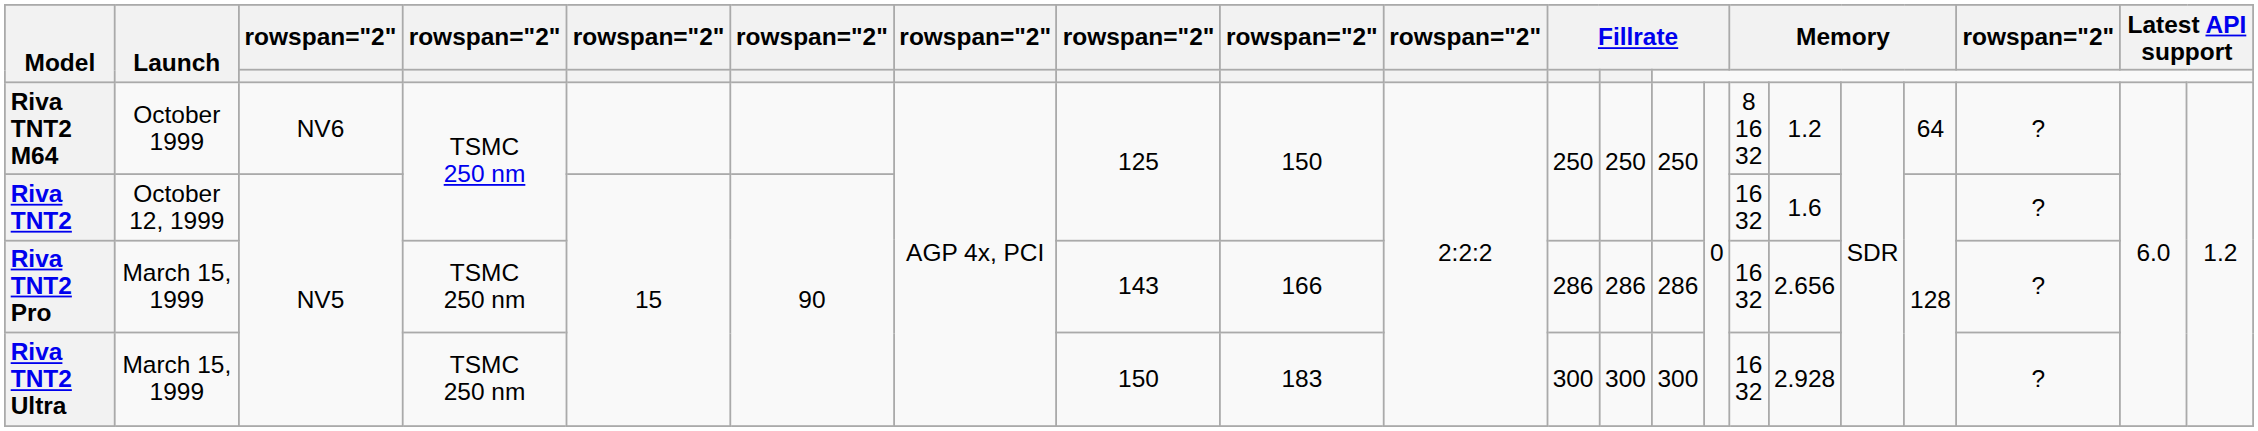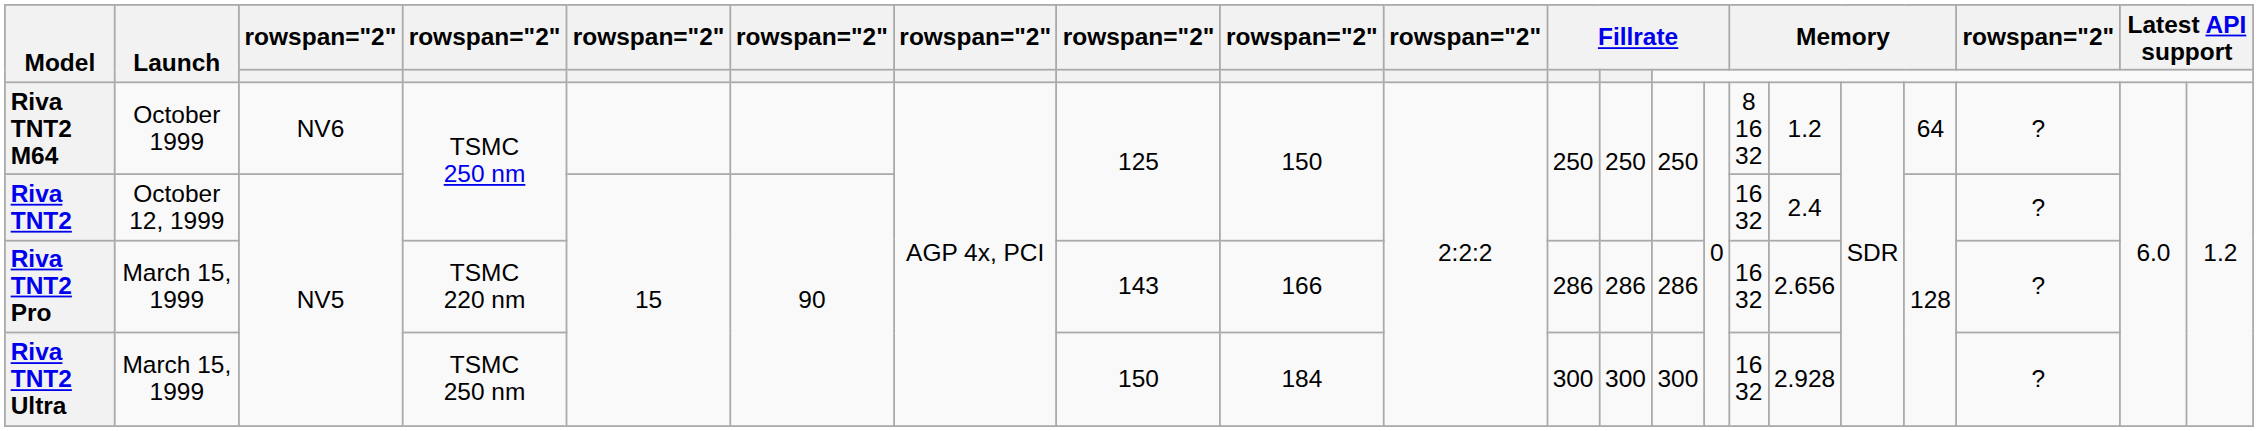(1805, 207) 1.6 -> (1805, 207) 2.4
(485, 286) TSMC 250 nm -> (485, 286) TSMC 220 nm
(1302, 379) 183 -> (1302, 379) 184
